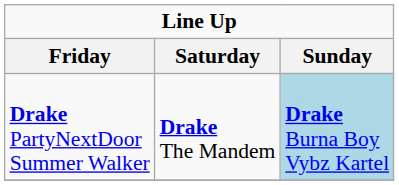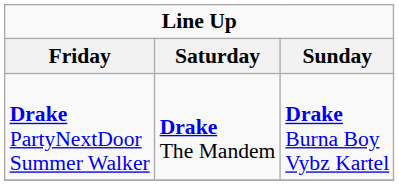(337, 138) lightblue background -> (337, 138) no background
